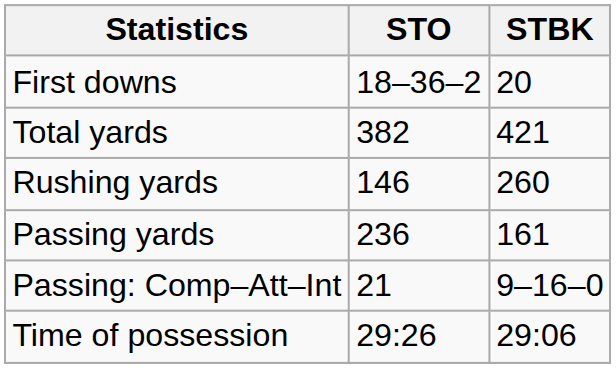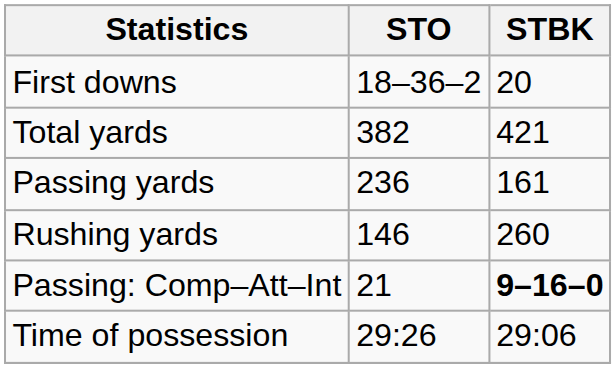rows swapped: (115, 183) <-> (113, 234)
(550, 285) normal -> (550, 285) bold
